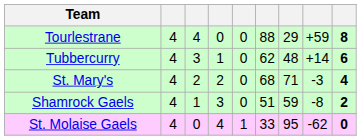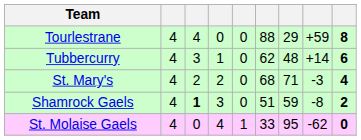(197, 102) normal -> (197, 102) bold
